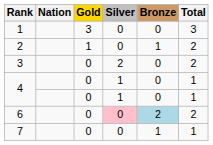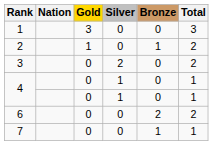(120, 115) pink background -> (120, 115) no background
(158, 115) lightblue background -> (158, 115) no background
